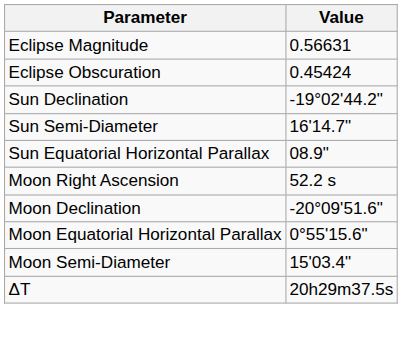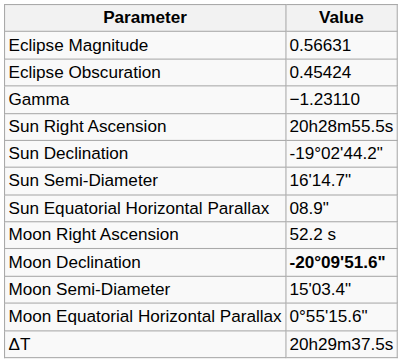+ row: (39, 99)
+ row: (87, 126)
(336, 208) normal -> (338, 262) bold
rows swapped: (89, 262) <-> (145, 235)
